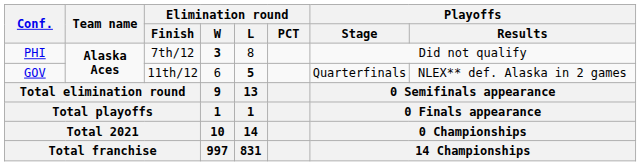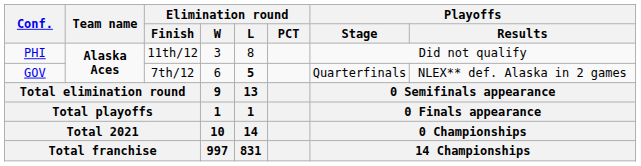(173, 53) 7th/12 -> (173, 53) 11th/12
(217, 53) bold -> (217, 53) normal
(173, 73) 11th/12 -> (173, 73) 7th/12
